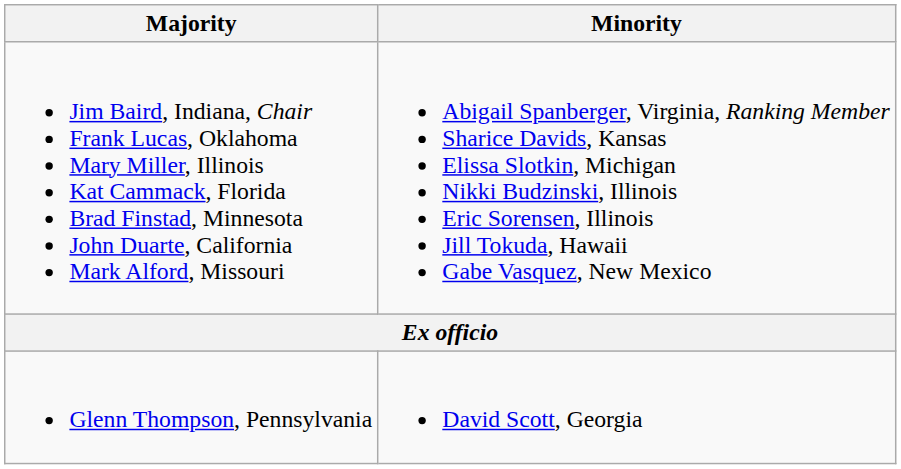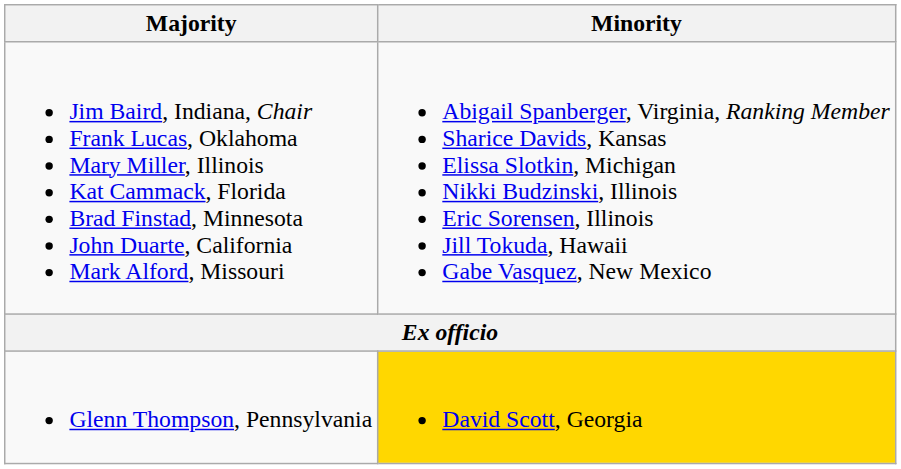(636, 420) no background -> (636, 420) gold background
